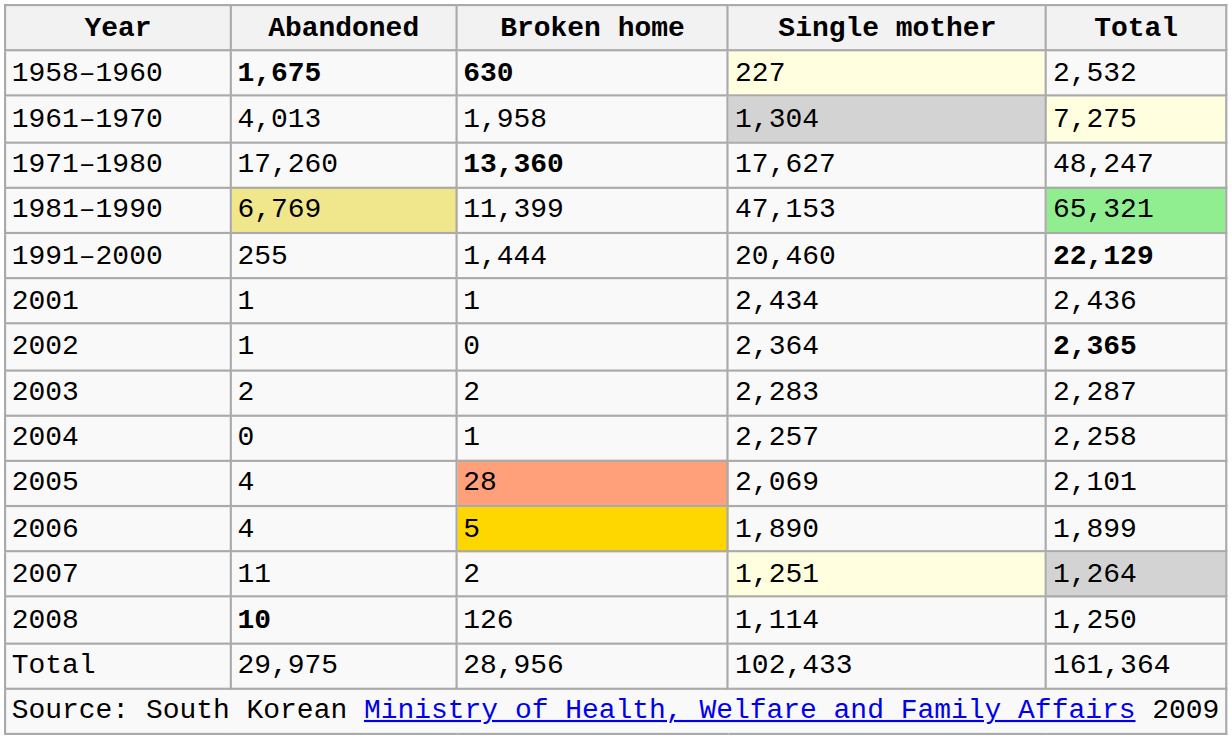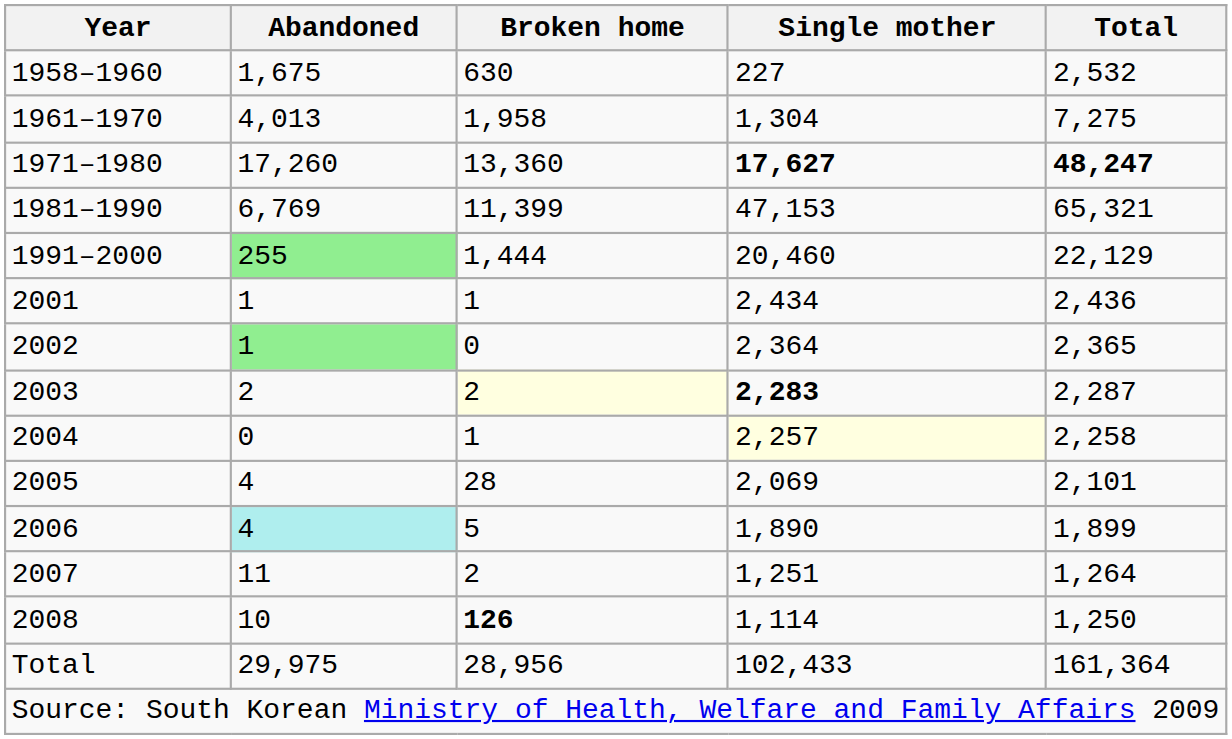(279, 73) bold -> (279, 73) normal
(488, 73) bold -> (488, 73) normal
(760, 73) lightyellow background -> (760, 73) no background
(777, 119) lightgrey background -> (777, 119) no background
(1095, 119) lightyellow background -> (1095, 119) no background
(514, 165) bold -> (514, 165) normal
(785, 165) normal -> (785, 165) bold
(1103, 165) normal -> (1103, 165) bold
(279, 210) khaki background -> (279, 210) no background
(1103, 210) lightgreen background -> (1103, 210) no background
(263, 256) no background -> (263, 256) lightgreen background
(1103, 256) bold -> (1103, 256) normal
(246, 347) no background -> (246, 347) lightgreen background
(1095, 347) bold -> (1095, 347) normal
(472, 392) no background -> (472, 392) lightyellow background
(777, 392) normal -> (777, 392) bold
(777, 438) no background -> (777, 438) lightyellow background
(480, 483) lightsalmon background -> (480, 483) no background
(246, 529) no background -> (246, 529) paleturquoise background
(472, 529) gold background -> (472, 529) no background
(777, 574) lightyellow background -> (777, 574) no background
(1095, 574) lightgrey background -> (1095, 574) no background
(254, 620) bold -> (254, 620) normal
(488, 620) normal -> (488, 620) bold
